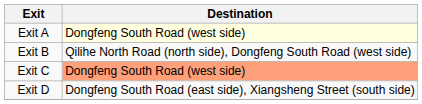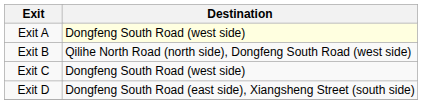(155, 71) lightsalmon background -> (155, 71) no background
